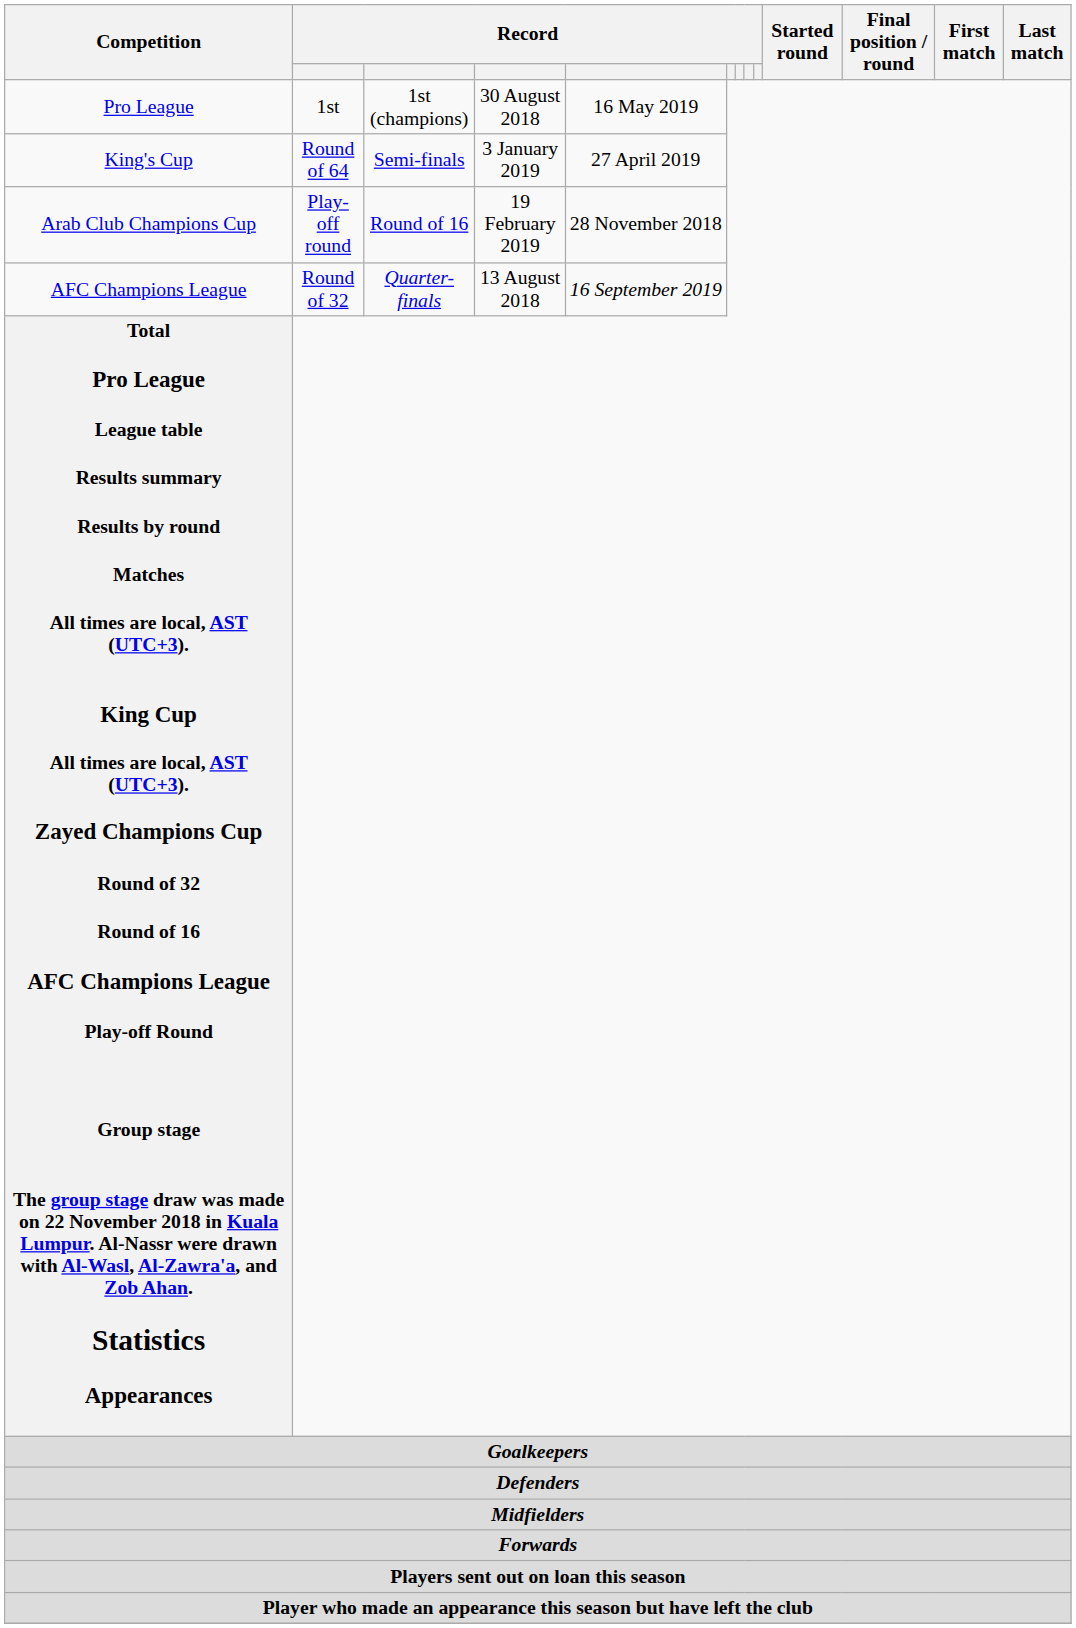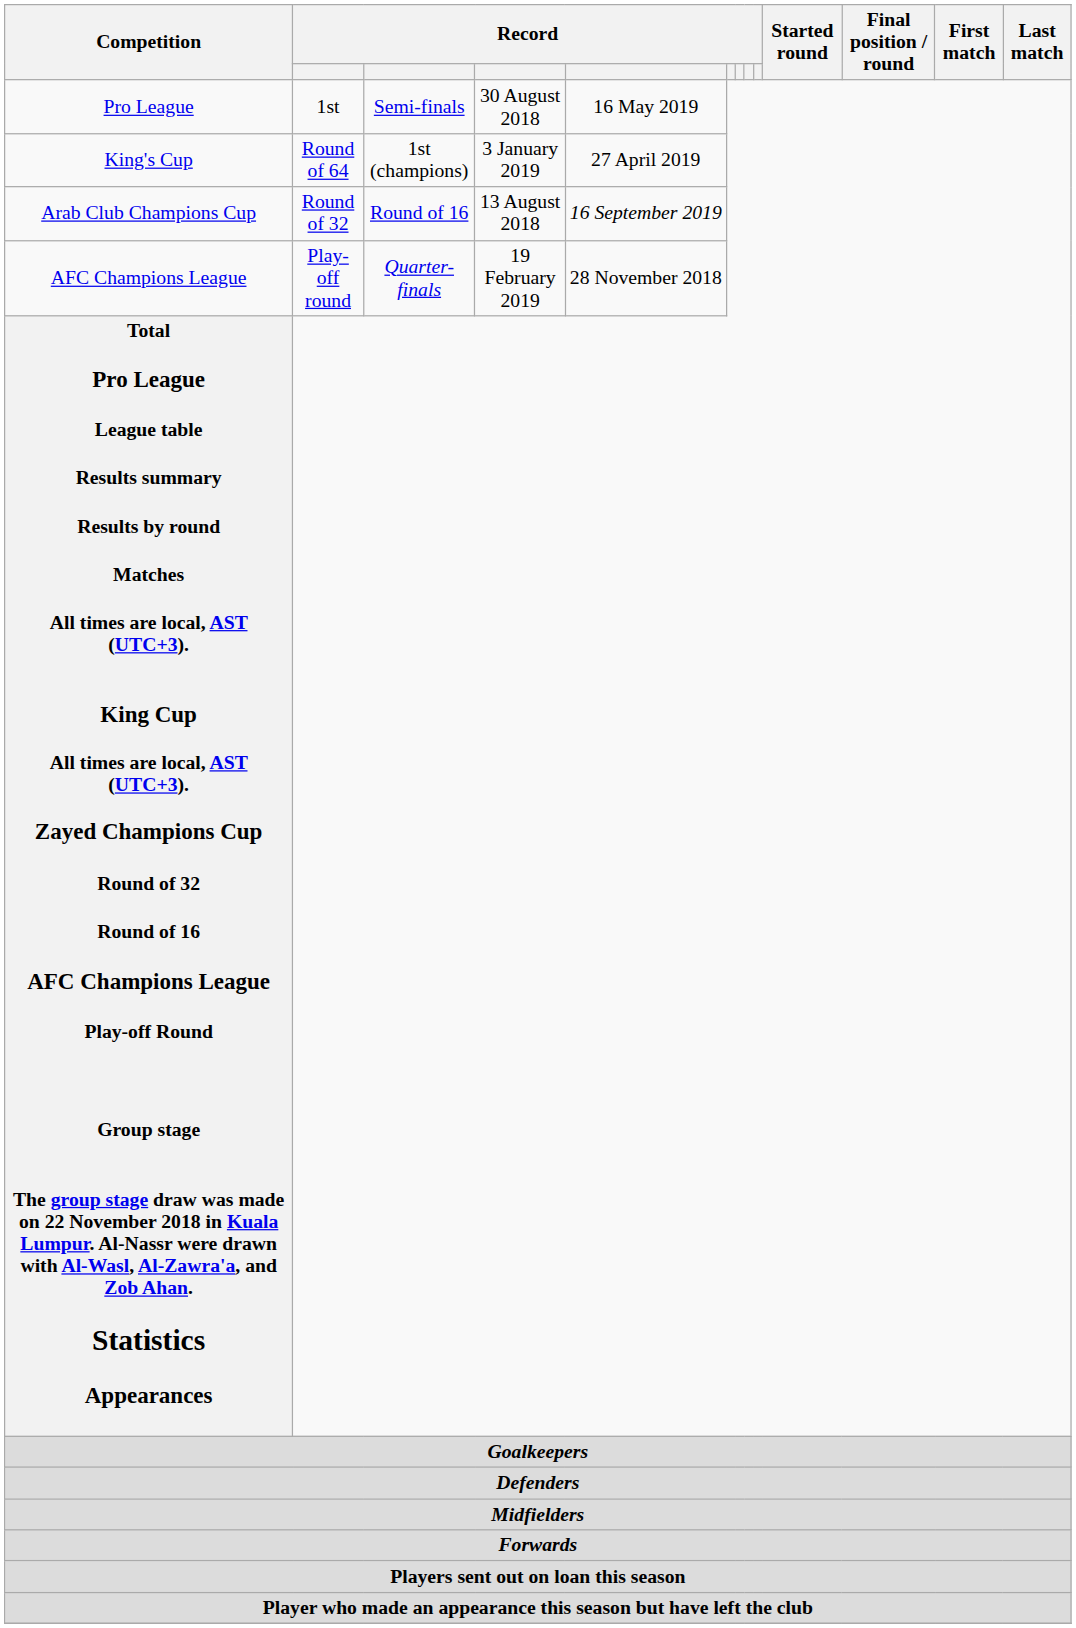(419, 106) 1st (champions) -> (419, 106) Semi-finals
(419, 160) Semi-finals -> (419, 160) 1st (champions)
(328, 224) Play-off round -> (328, 213) Round of 32
(520, 224) 19 February 2019 -> (520, 213) 13 August 2018
(646, 224) 28 November 2018 -> (646, 213) 16 September 2019
(328, 288) Round of 32 -> (328, 277) Play-off round
(520, 288) 13 August 2018 -> (520, 277) 19 February 2019
(646, 288) 16 September 2019 -> (646, 277) 28 November 2018
